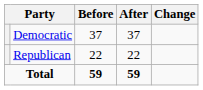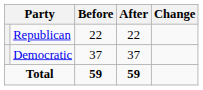rows swapped: (43, 34) <-> (42, 54)
